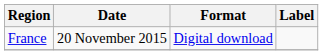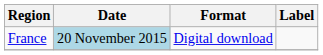(112, 38) no background -> (112, 38) lightblue background
